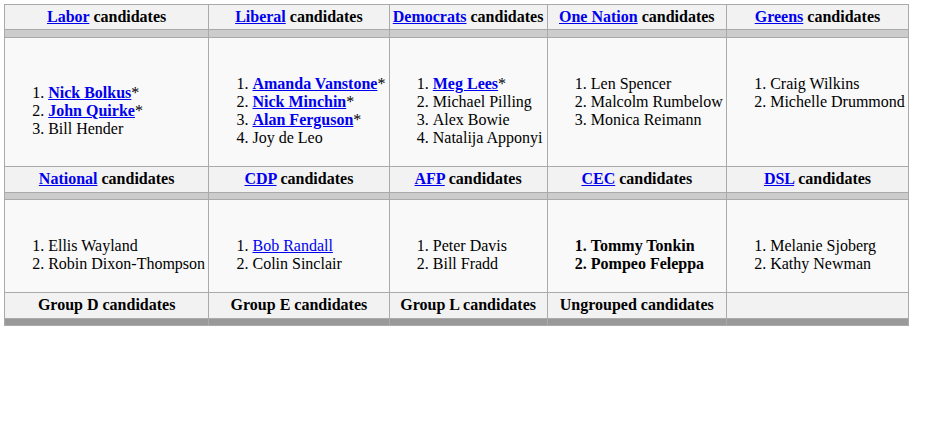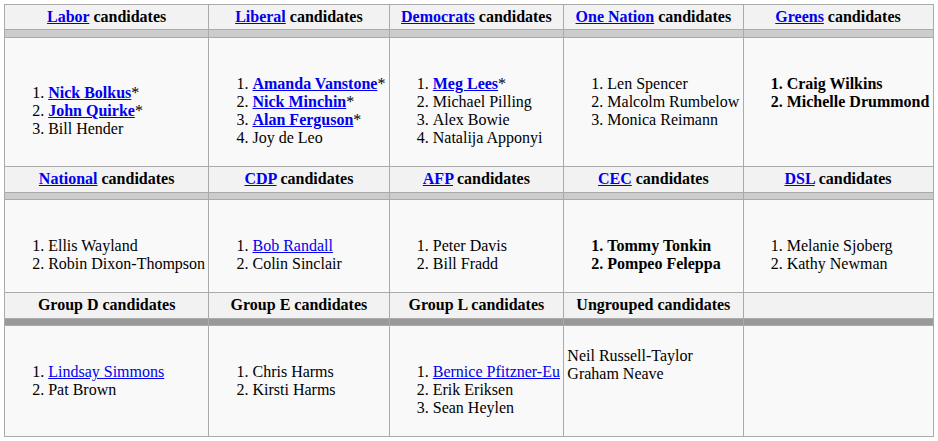(817, 93) normal -> (838, 93) bold
+ row: (107, 381)
